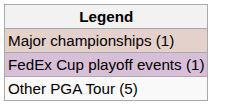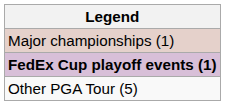(106, 65) normal -> (112, 65) bold
